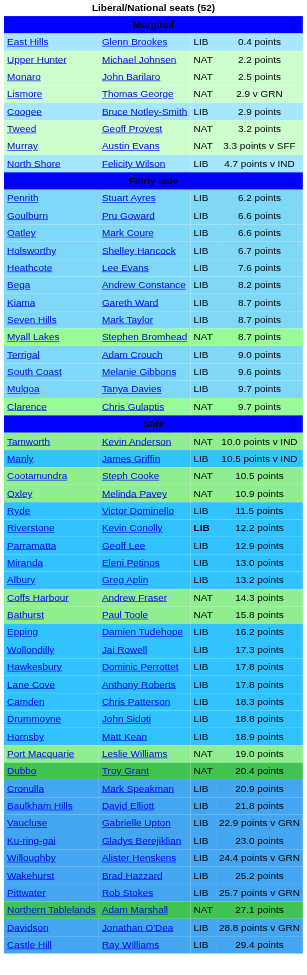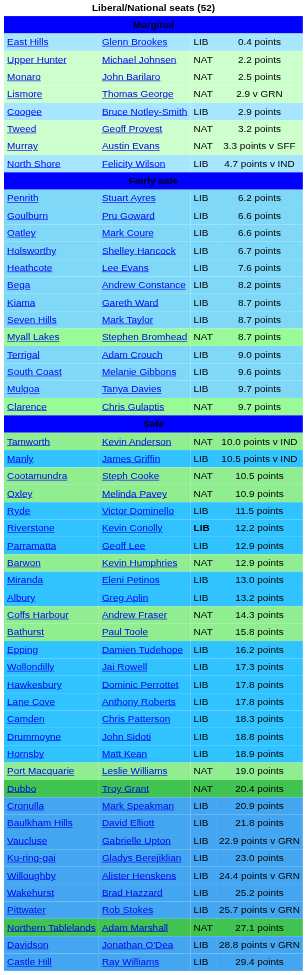+ row: (24, 563)
